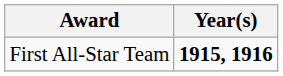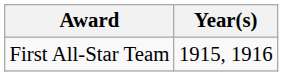(226, 53) bold -> (226, 53) normal
